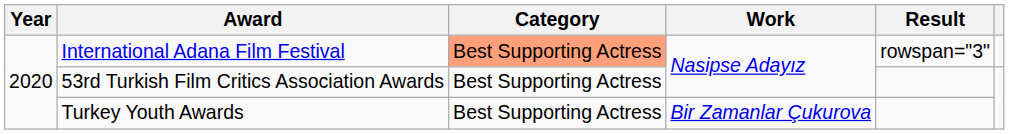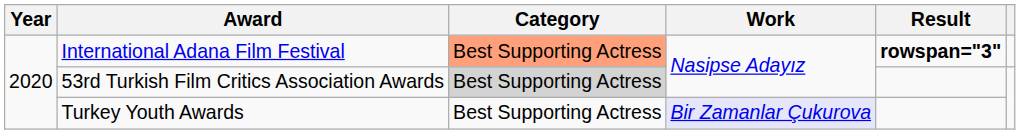(935, 50) normal -> (941, 50) bold
(557, 81) no background -> (557, 81) lightgrey background
(771, 112) no background -> (771, 112) lavender background
